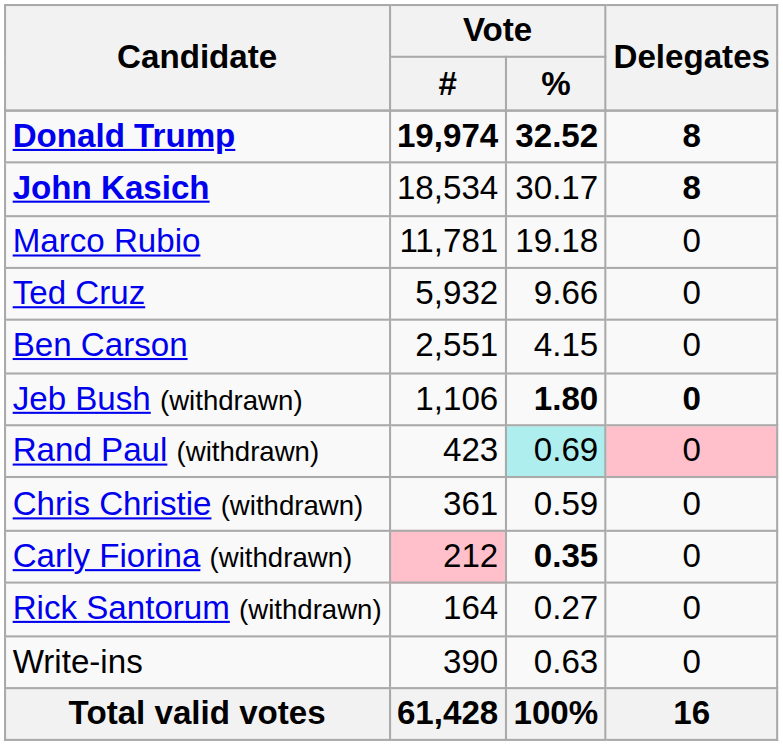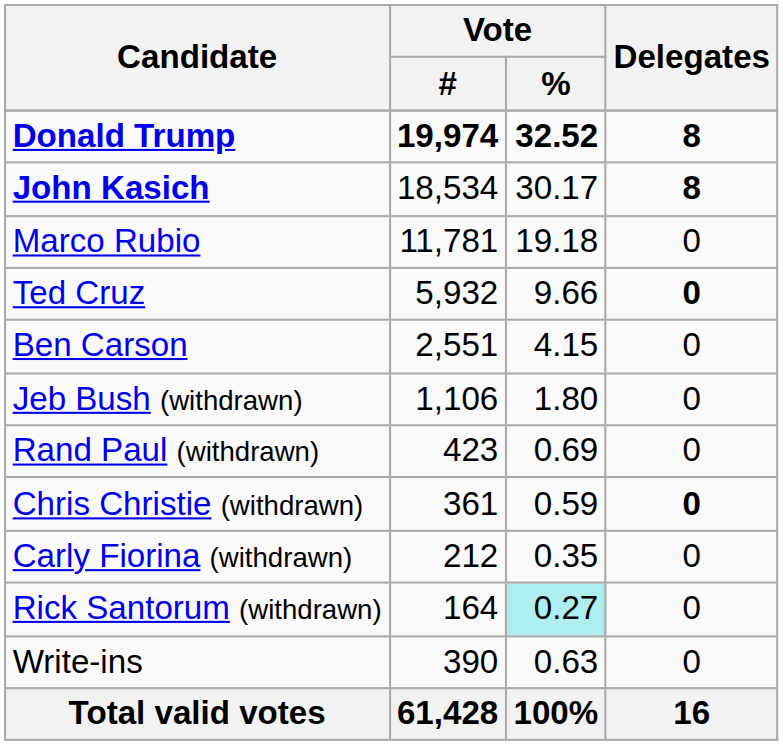(692, 293) normal -> (692, 293) bold
(566, 398) bold -> (566, 398) normal
(692, 398) bold -> (692, 398) normal
(566, 450) paleturquoise background -> (566, 450) no background
(692, 450) pink background -> (692, 450) no background
(692, 503) normal -> (692, 503) bold
(471, 556) pink background -> (471, 556) no background
(566, 556) bold -> (566, 556) normal
(566, 608) no background -> (566, 608) paleturquoise background
